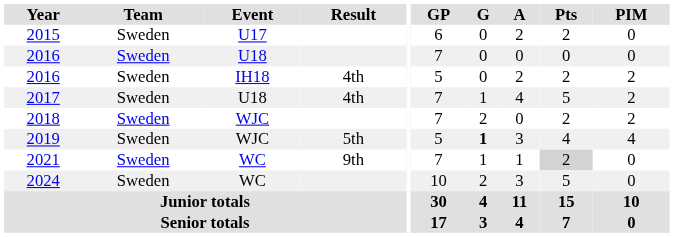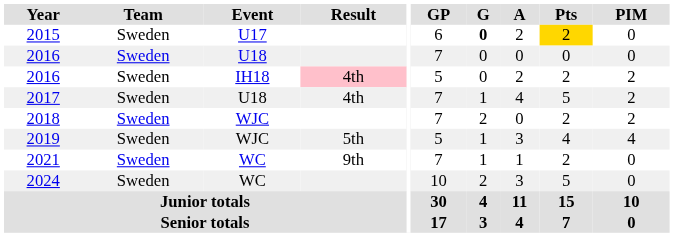(483, 35) normal -> (483, 35) bold
(566, 35) no background -> (566, 35) gold background
(353, 76) no background -> (353, 76) pink background
(483, 139) bold -> (483, 139) normal
(566, 159) lightgrey background -> (566, 159) no background
